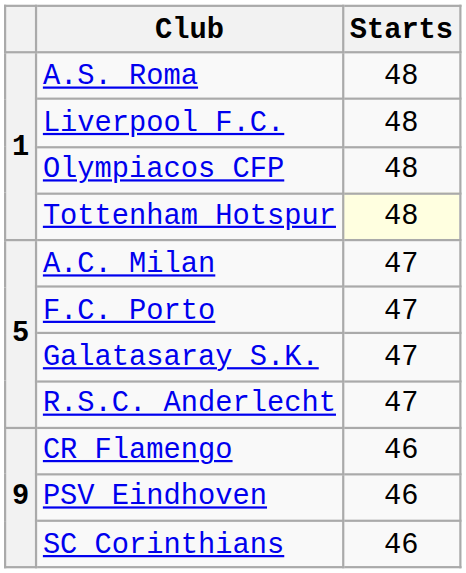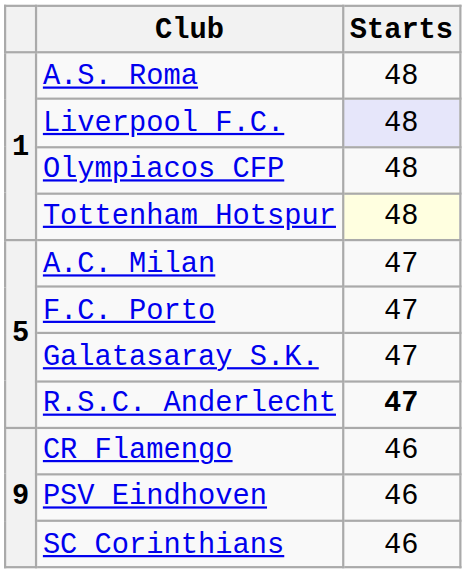(401, 123) no background -> (401, 123) lavender background
(401, 404) normal -> (401, 404) bold
